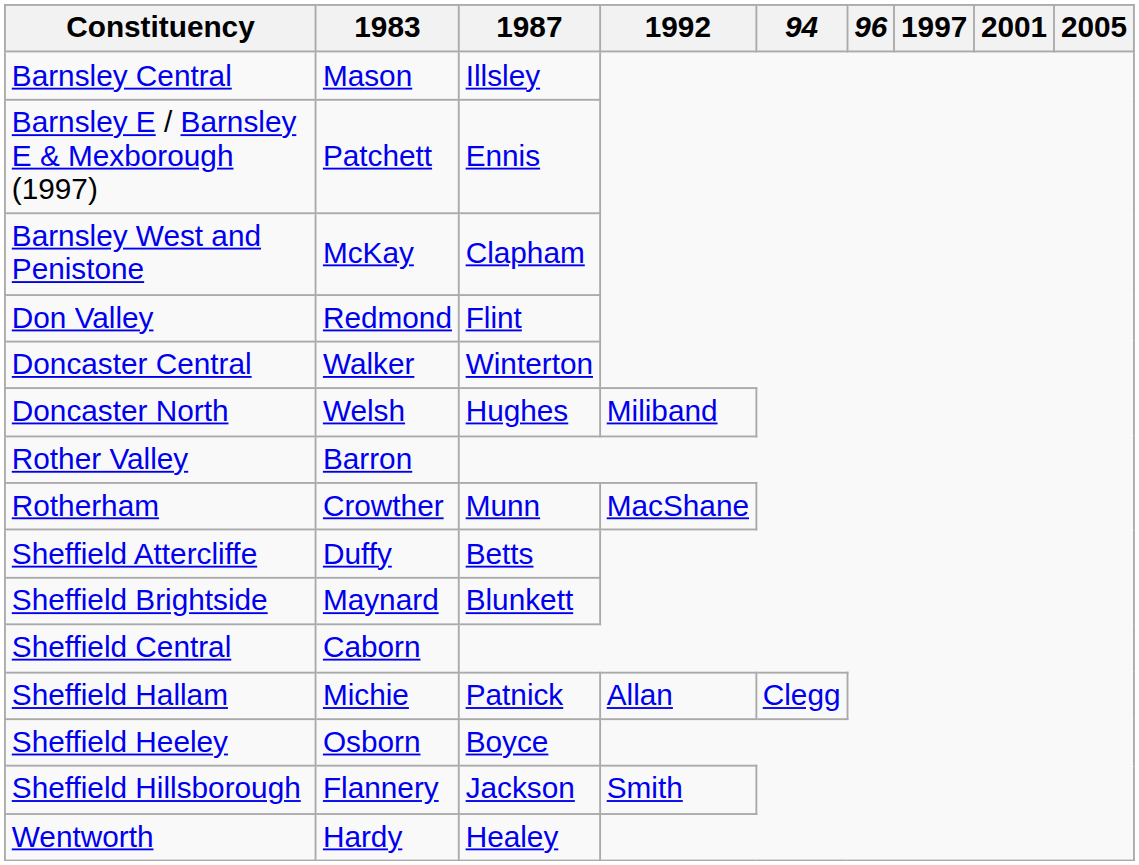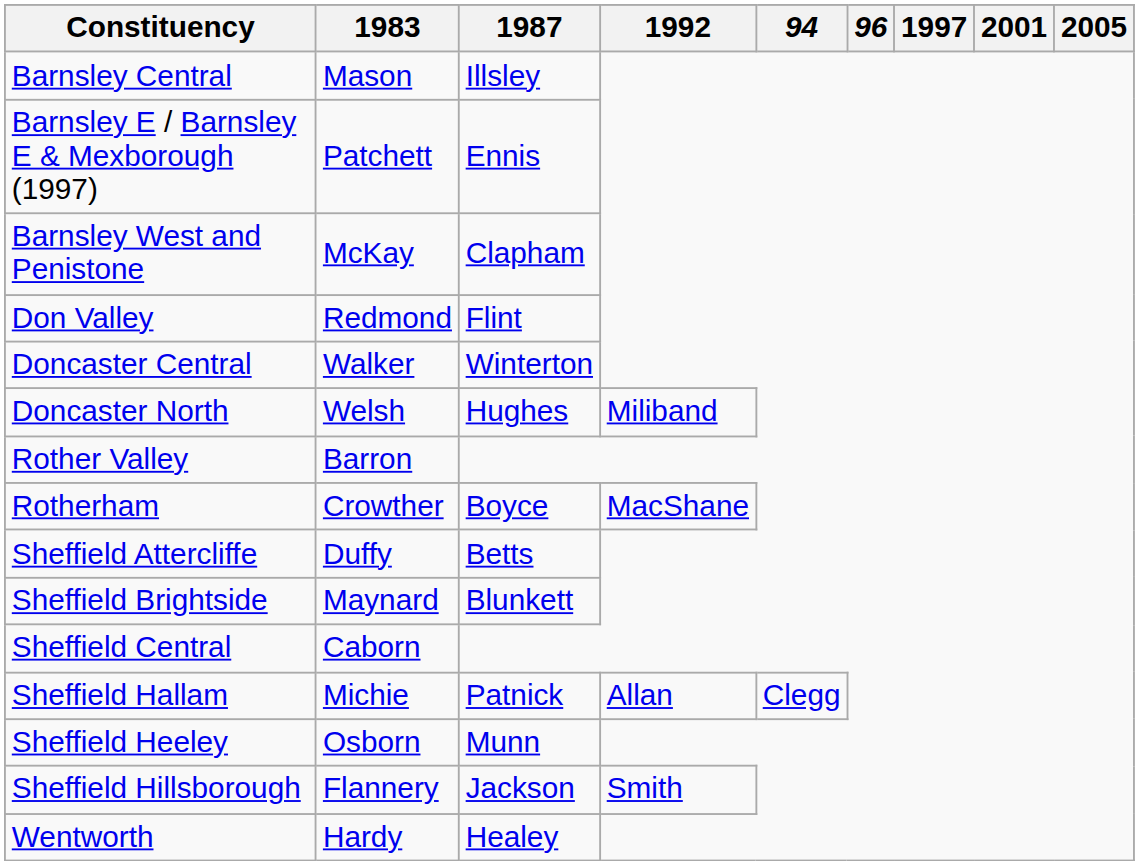(503, 506) Munn -> (507, 506) Boyce
(507, 742) Boyce -> (503, 742) Munn
